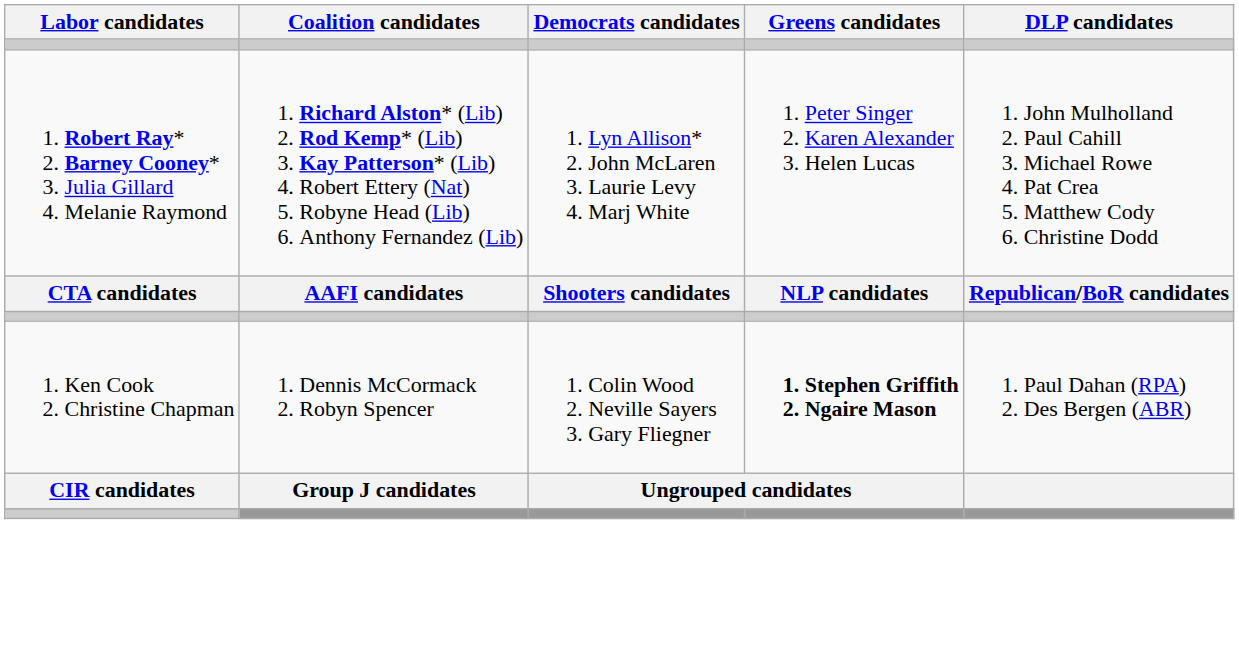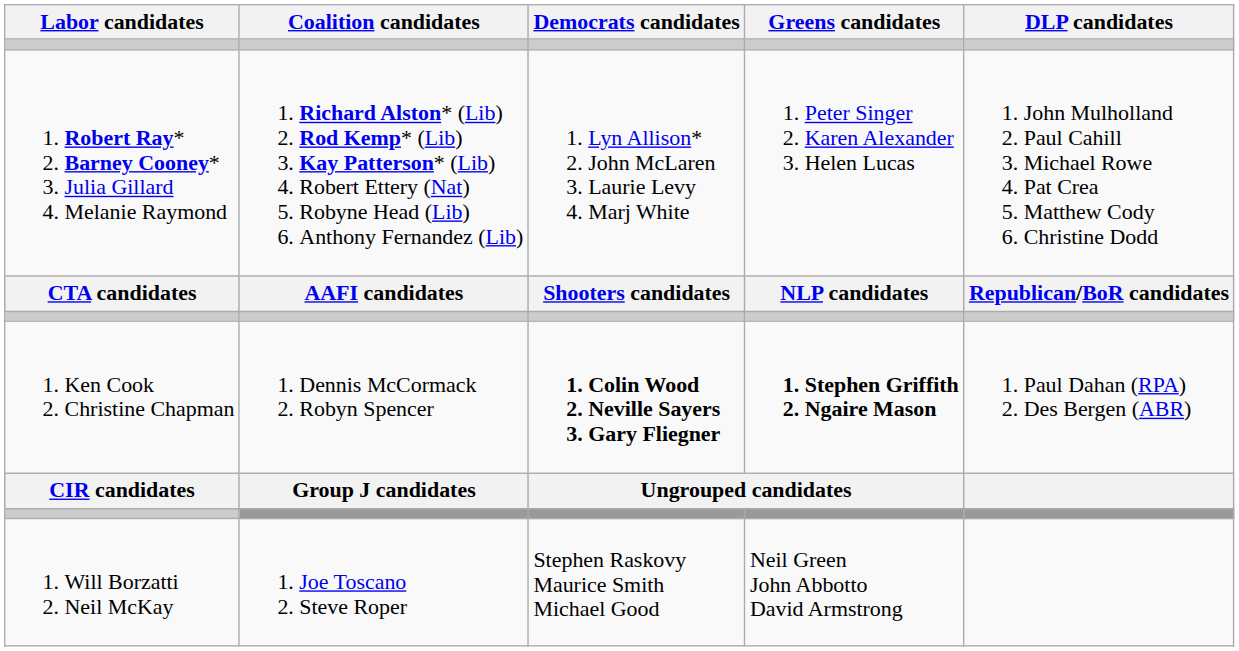(637, 410) normal -> (637, 410) bold
+ row: (122, 595)
